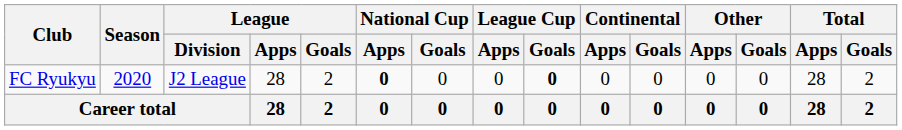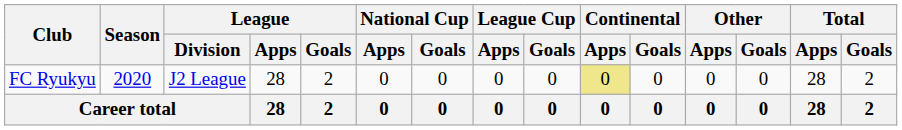(384, 79) bold -> (384, 79) normal
(552, 79) bold -> (552, 79) normal
(605, 79) no background -> (605, 79) khaki background
